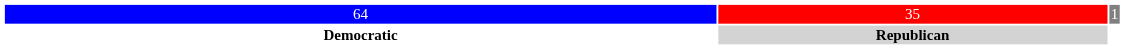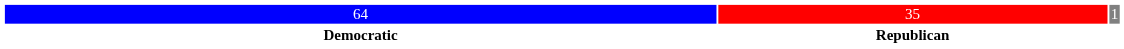(913, 34) lightgrey background -> (913, 34) no background
